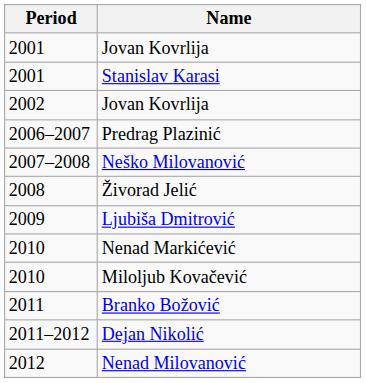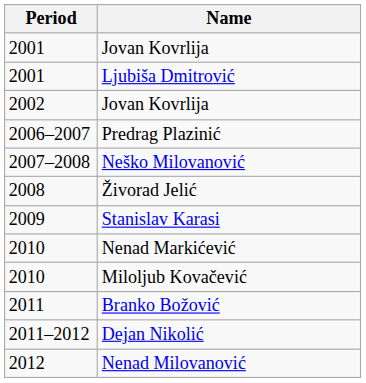(161, 76) Stanislav Karasi -> (168, 76) Ljubiša Dmitrović
(168, 219) Ljubiša Dmitrović -> (161, 219) Stanislav Karasi
